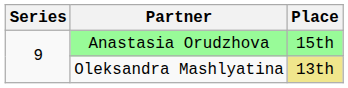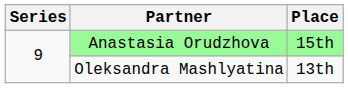(315, 69) khaki background -> (315, 69) no background
